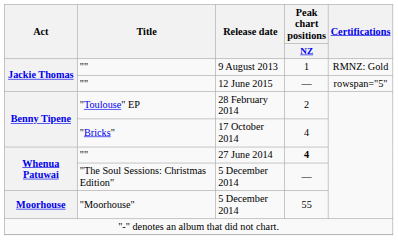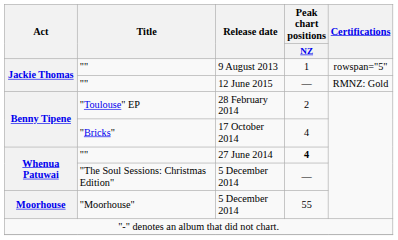(361, 67) RMNZ: Gold -> (361, 67) rowspan="5"
(361, 83) rowspan="5" -> (361, 83) RMNZ: Gold
